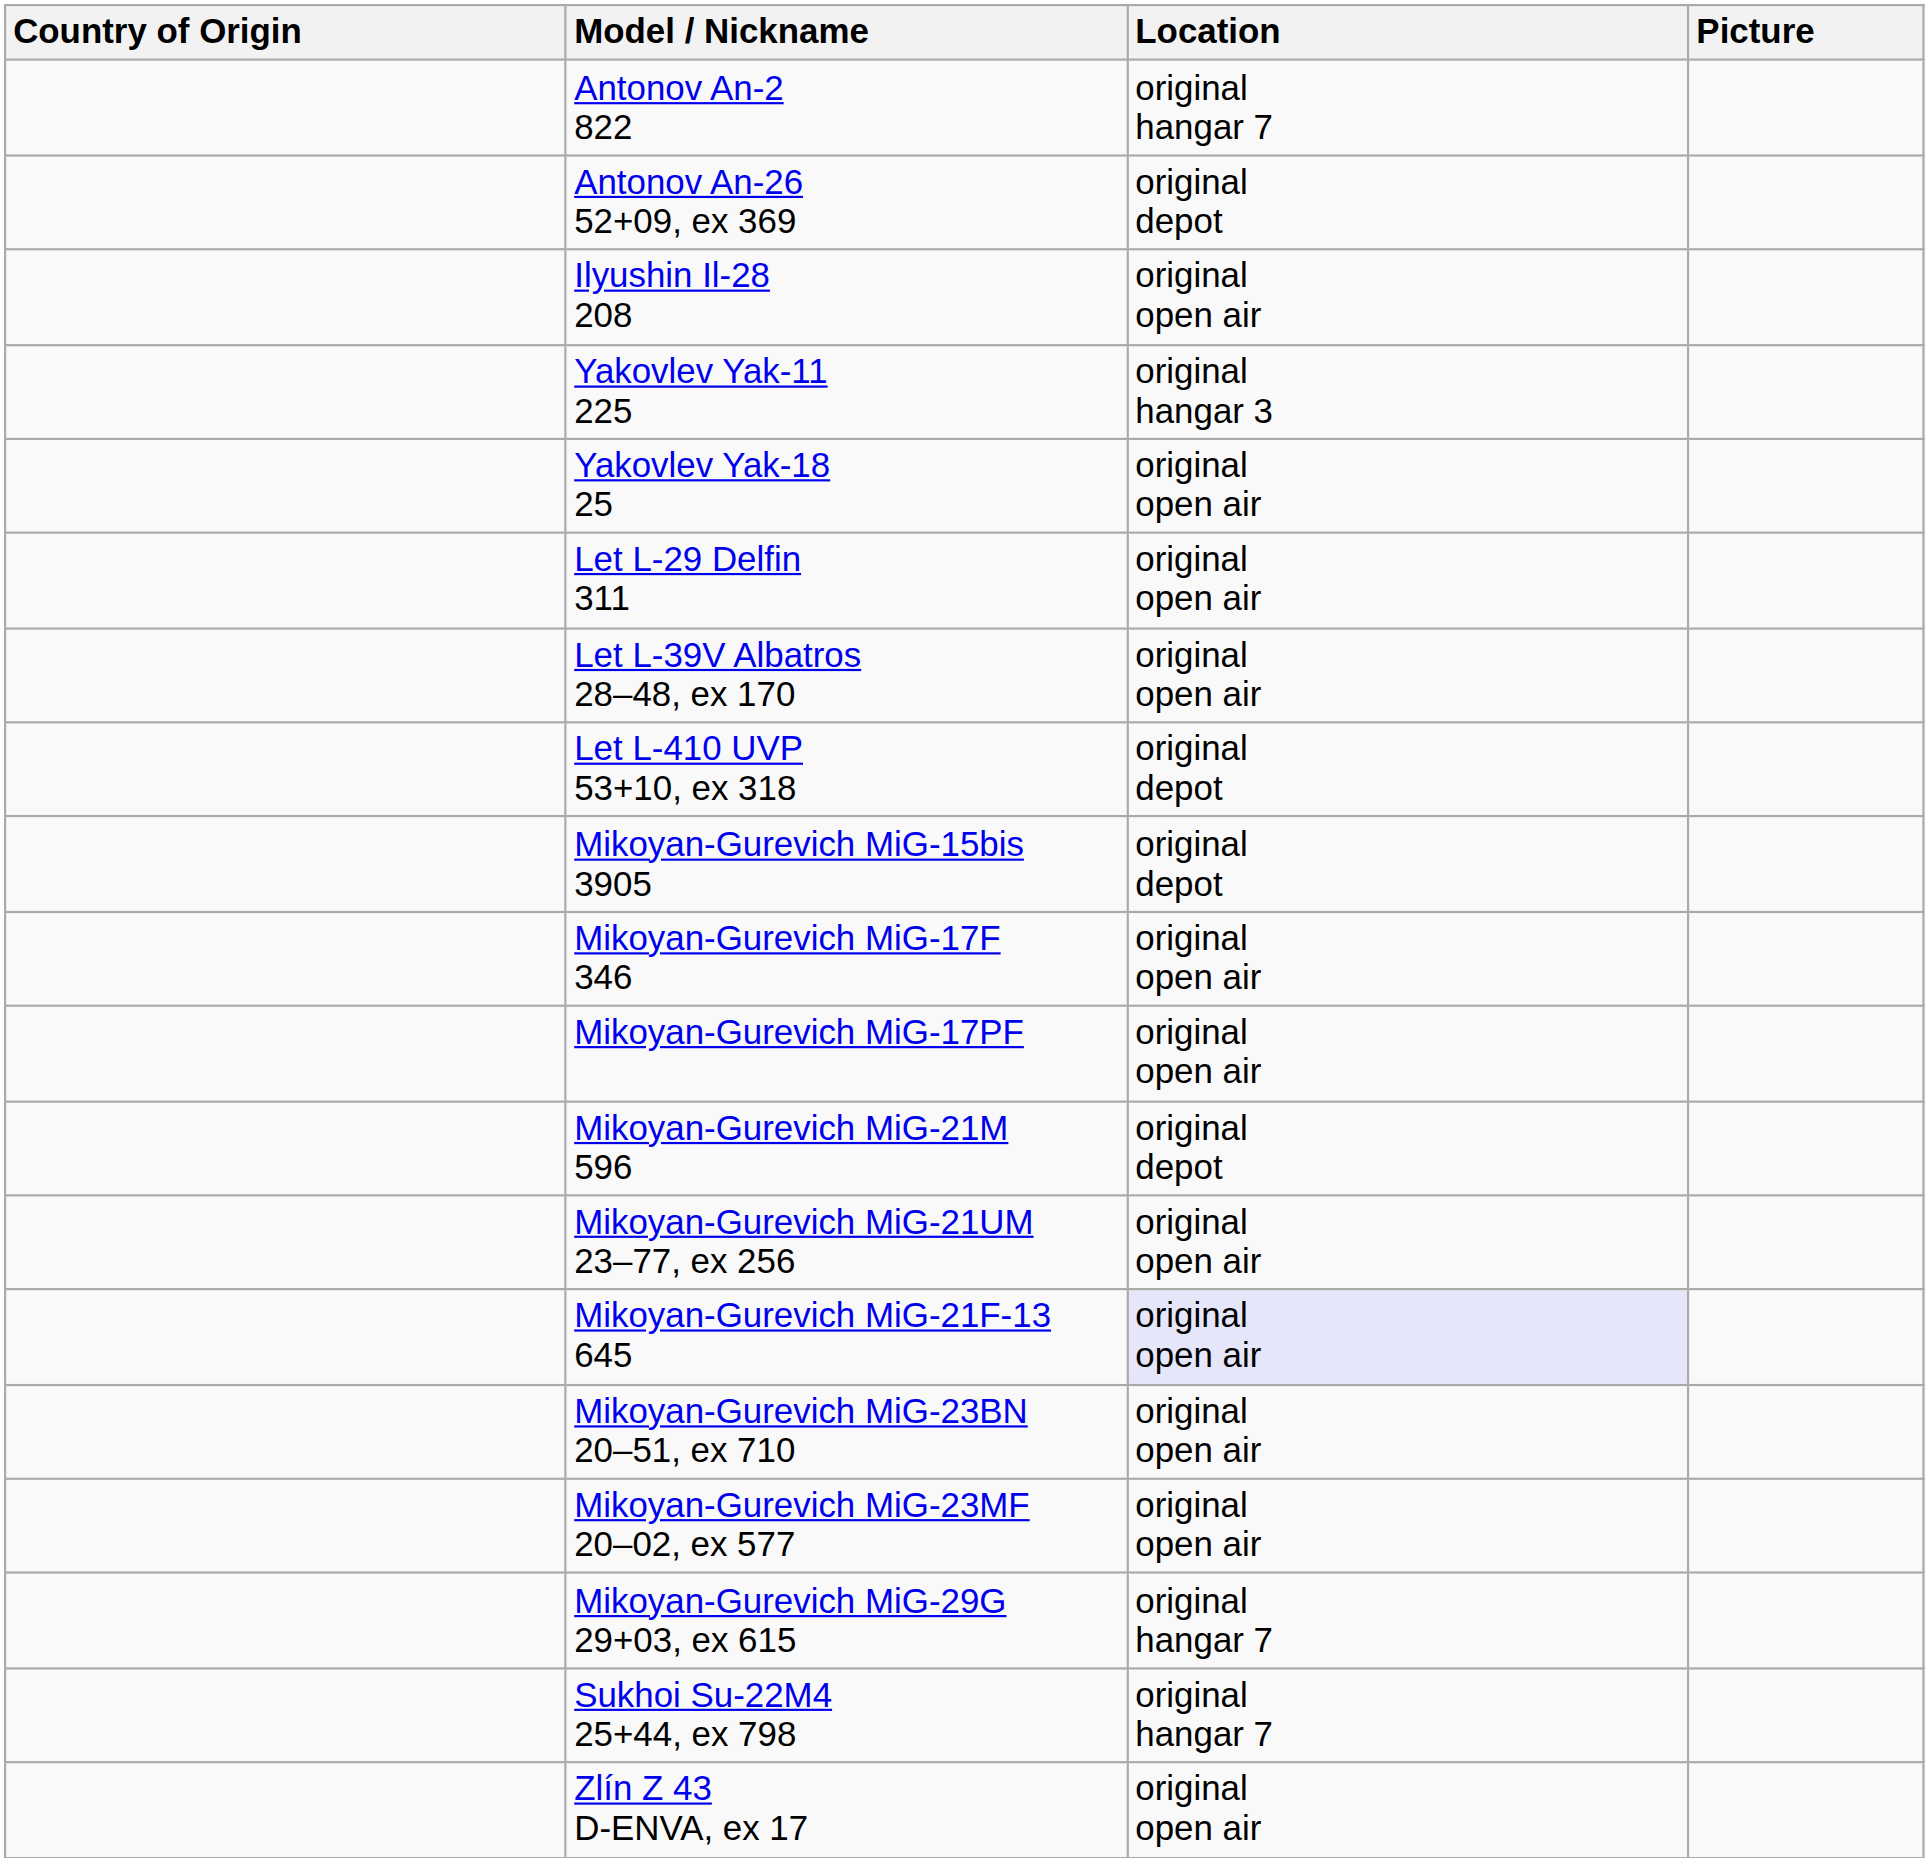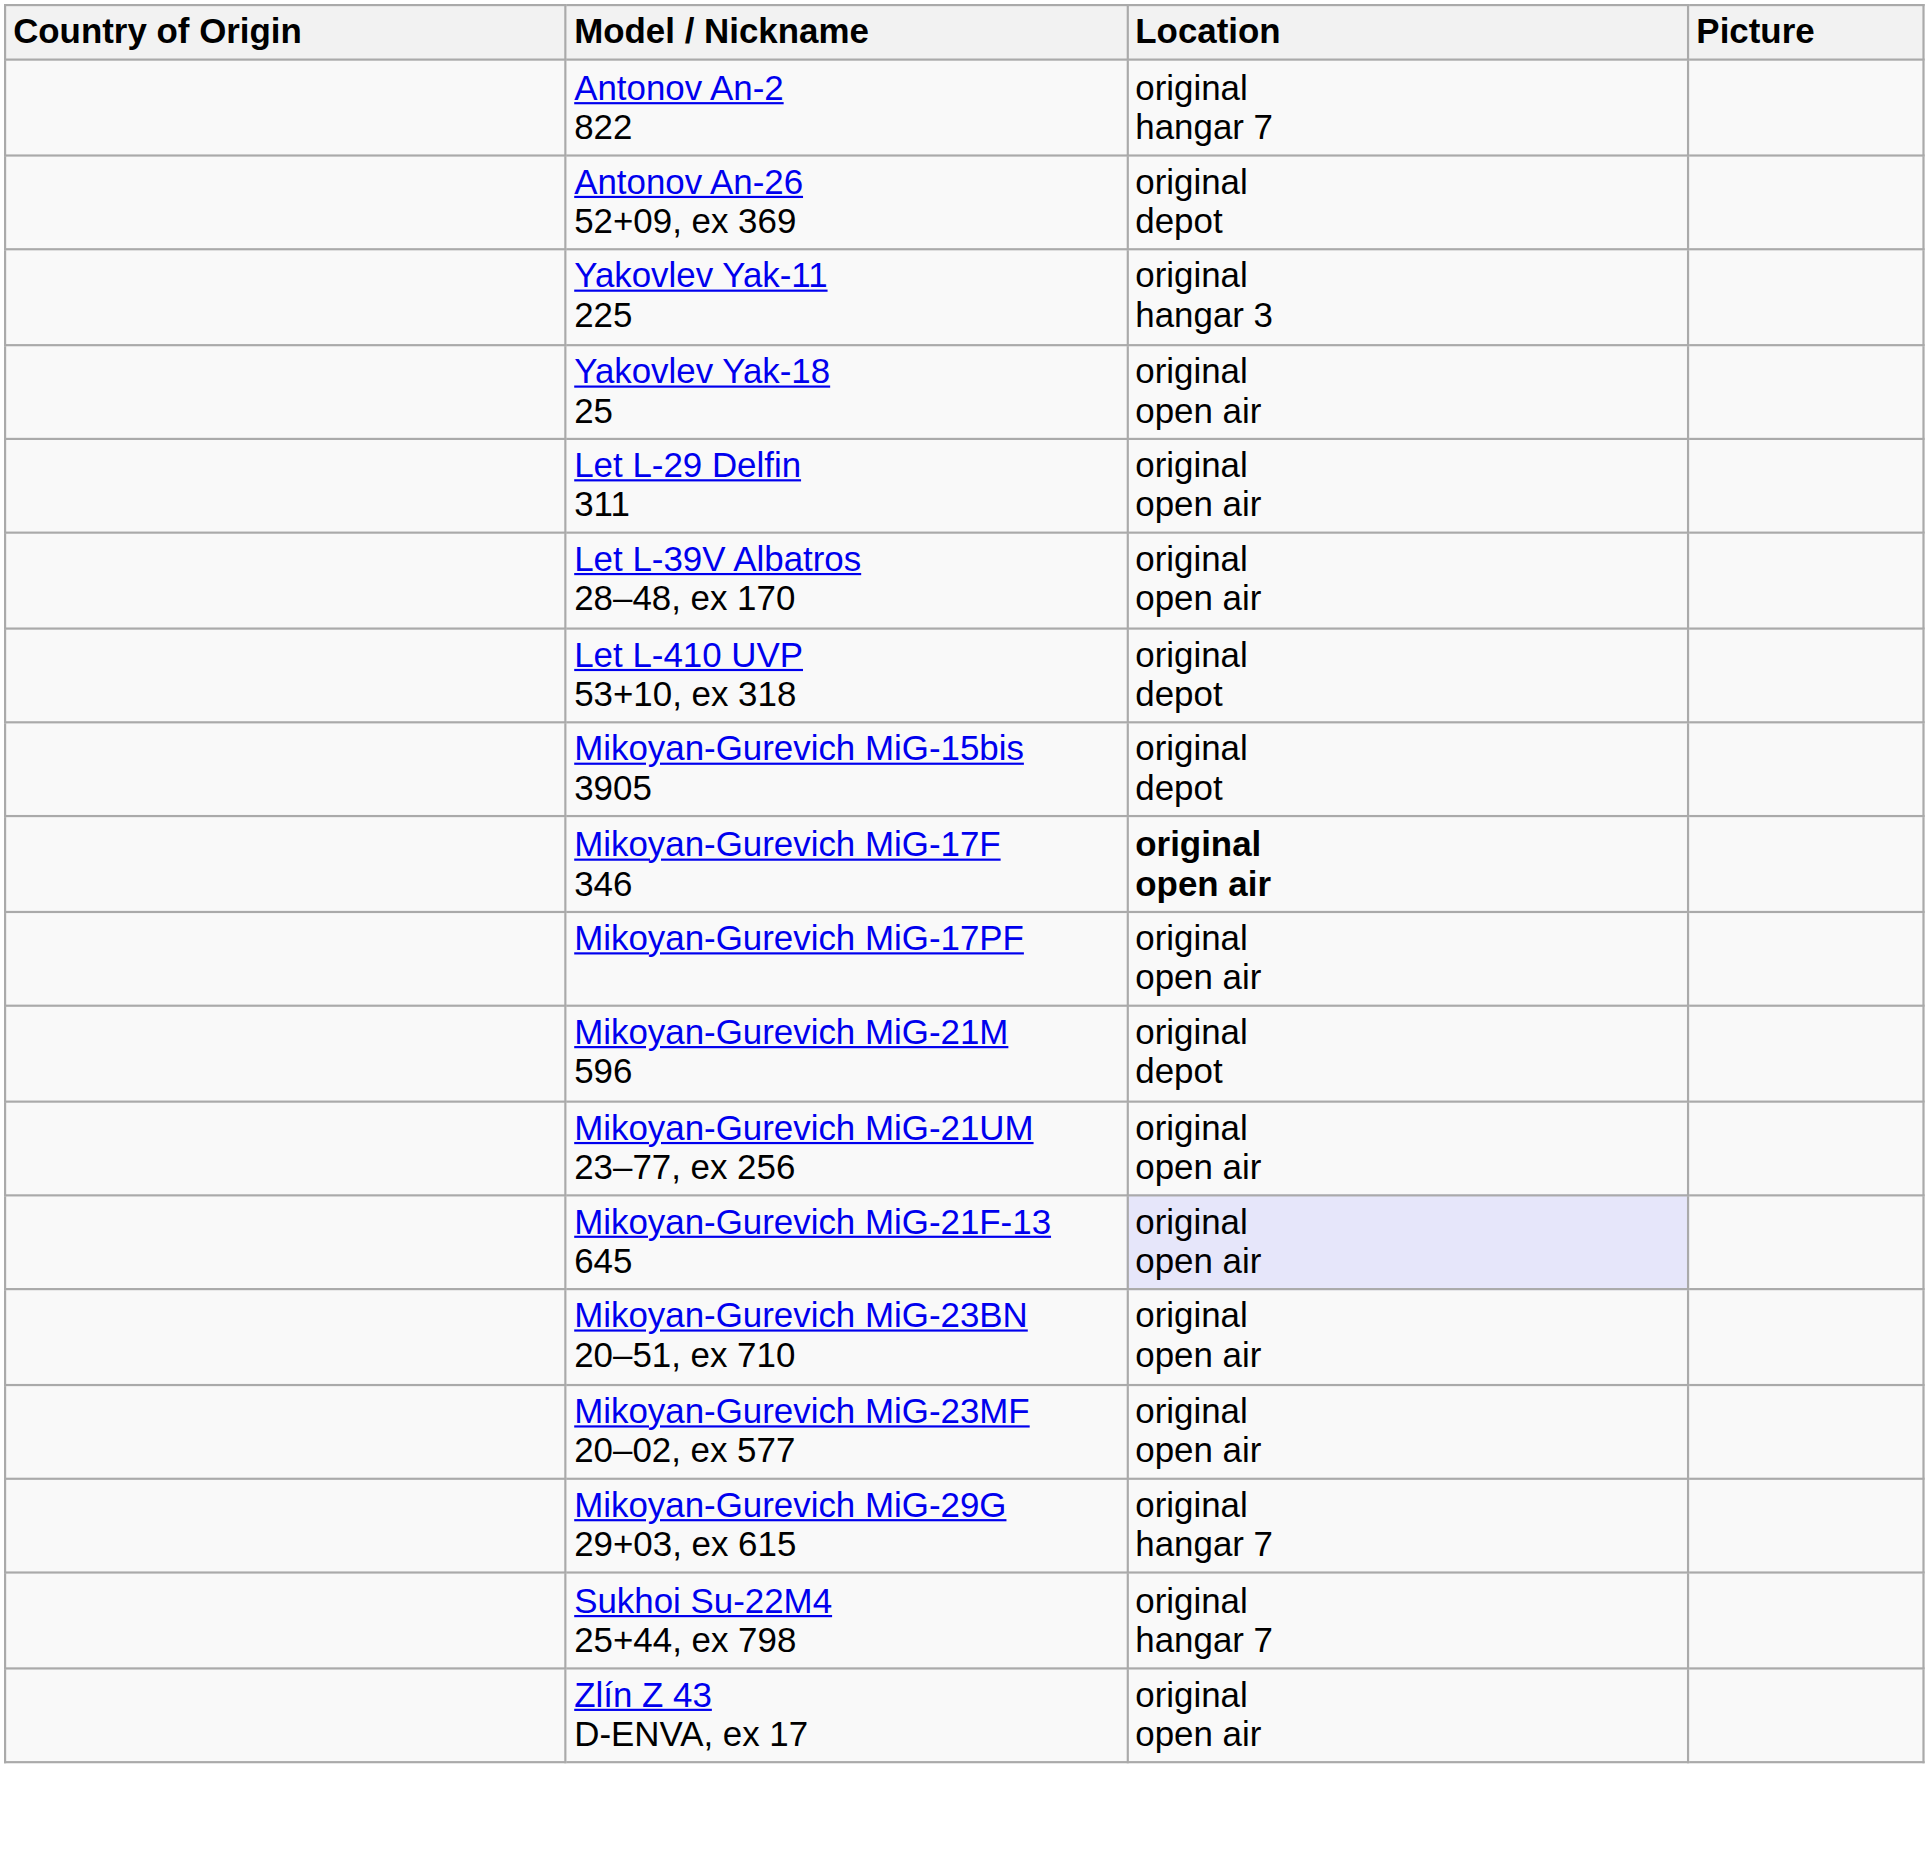- row: (672, 296)
(1198, 958) normal -> (1203, 863) bold
